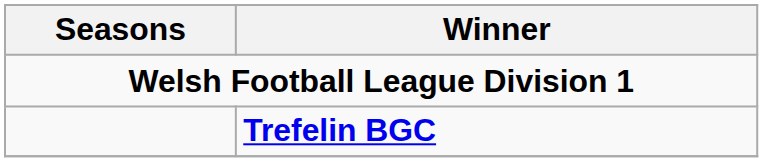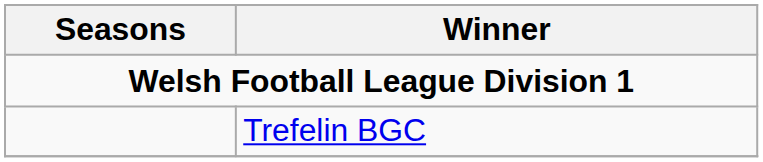(340, 130) bold -> (335, 130) normal
